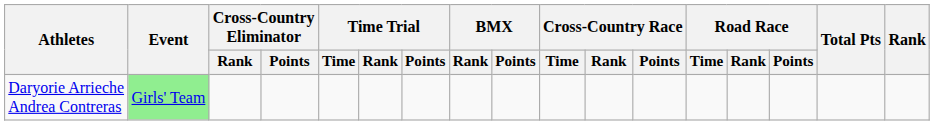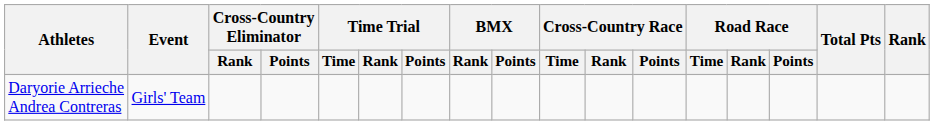(168, 97) lightgreen background -> (168, 97) no background
